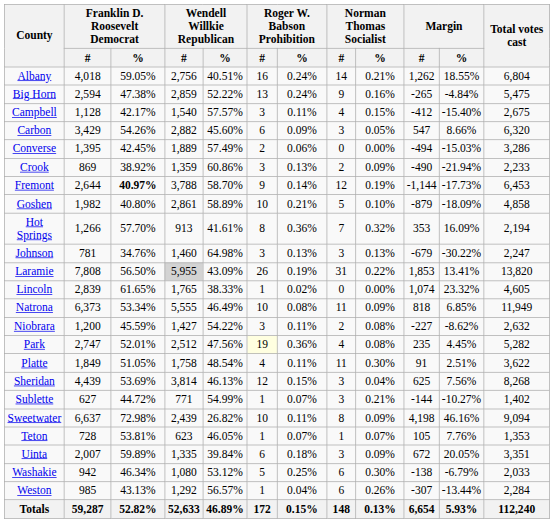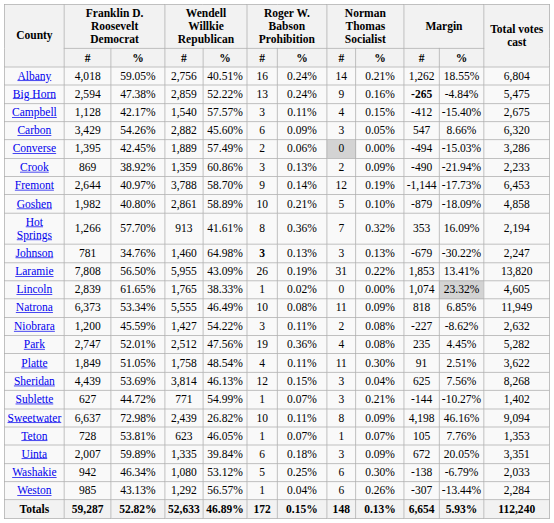(422, 94) normal -> (422, 94) bold
(341, 149) no background -> (341, 149) lightgrey background
(138, 185) bold -> (138, 185) normal
(262, 253) normal -> (262, 253) bold
(184, 271) lightgrey background -> (184, 271) no background
(461, 290) no background -> (461, 290) lightgrey background
(262, 344) lightyellow background -> (262, 344) no background
